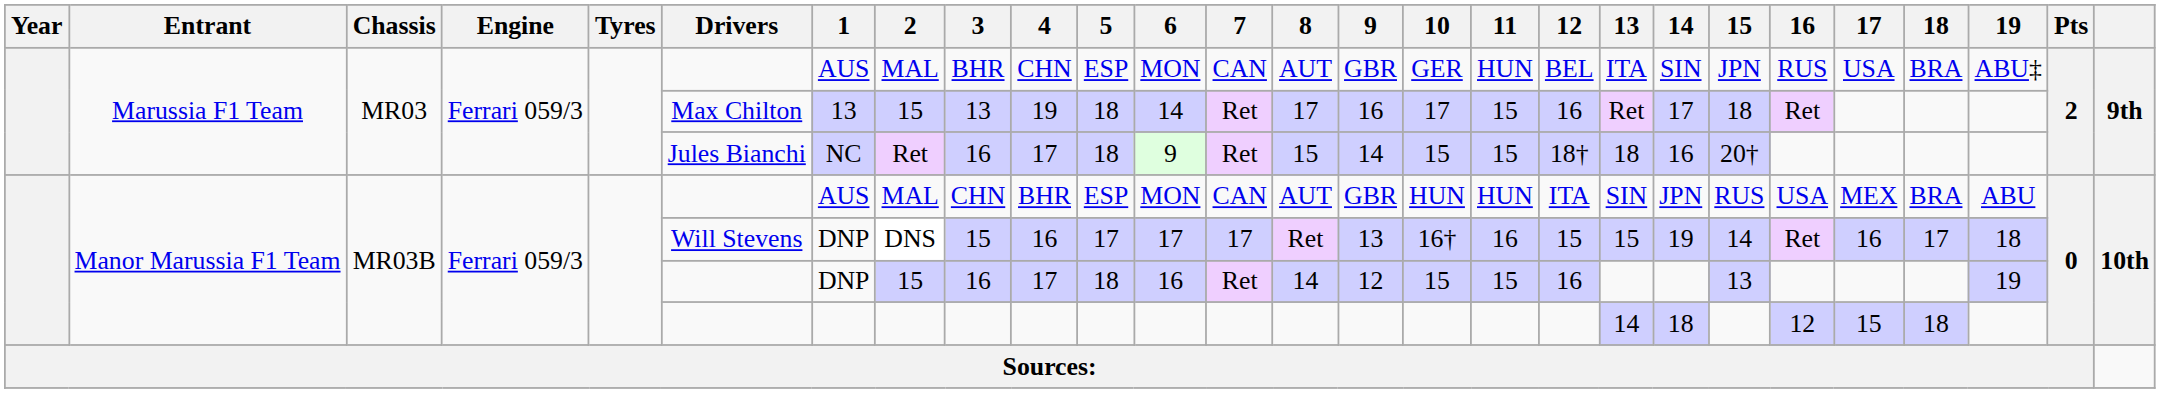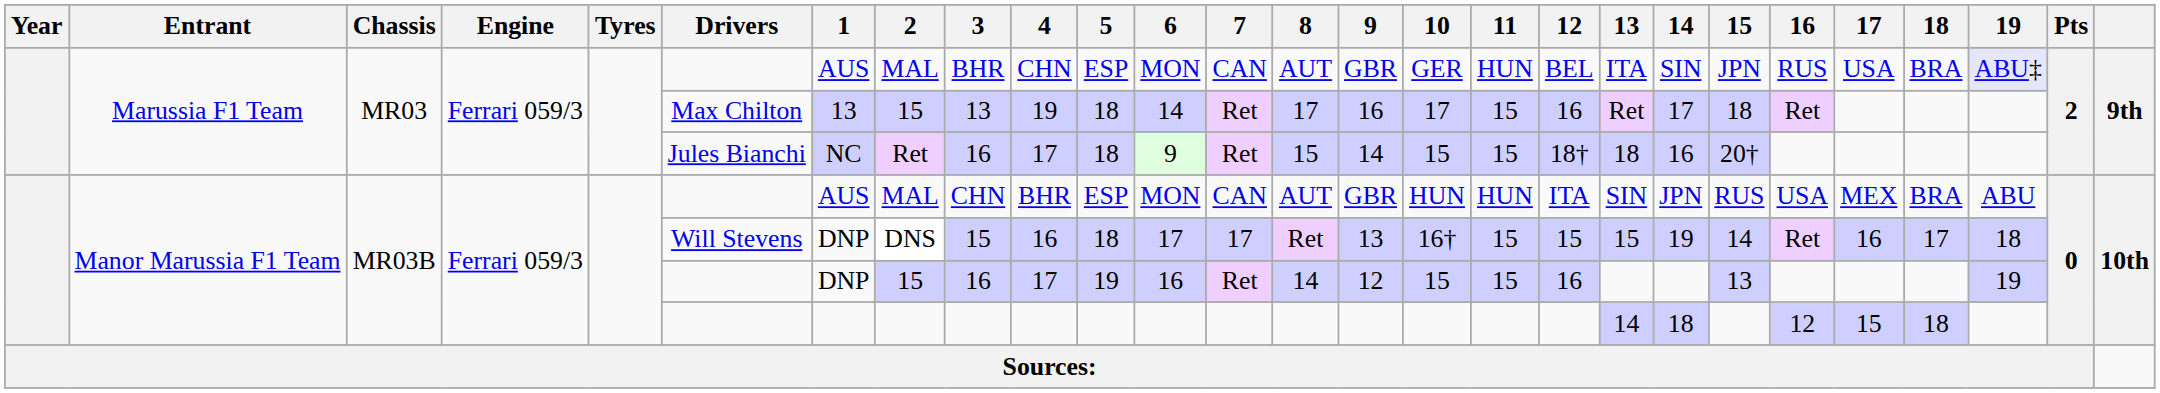(2008, 68) no background -> (2008, 68) lavender background
(1106, 238) 17 -> (1106, 238) 18
(1505, 238) 16 -> (1505, 238) 15
(1106, 281) 18 -> (1106, 281) 19
